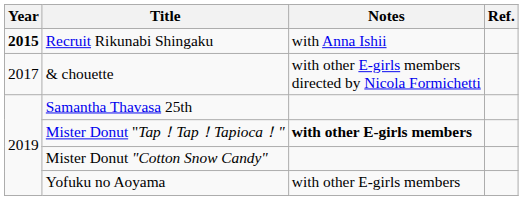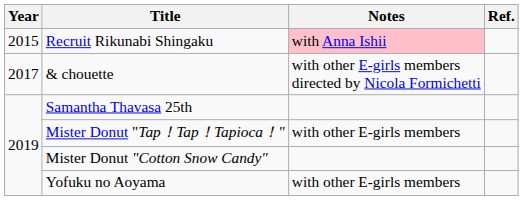(23, 41) bold -> (23, 41) normal
(339, 41) no background -> (339, 41) pink background
(382, 132) bold -> (376, 132) normal
